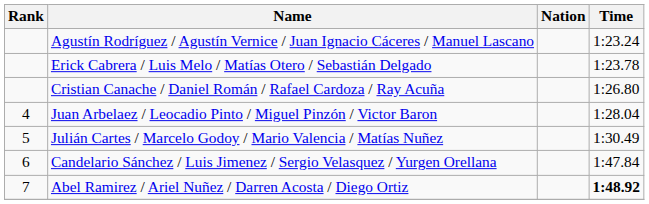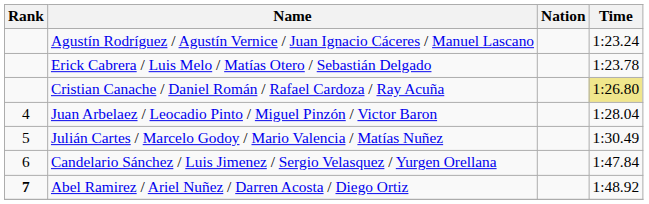(616, 89) no background -> (616, 89) khaki background
(26, 187) normal -> (26, 187) bold
(616, 187) bold -> (616, 187) normal
